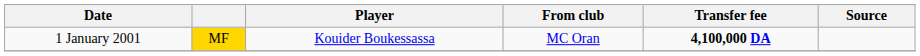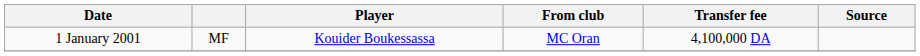(219, 38) gold background -> (219, 38) no background
(731, 38) bold -> (731, 38) normal
